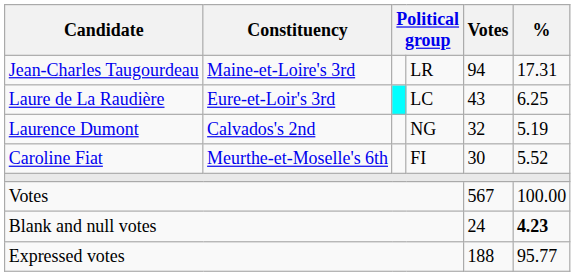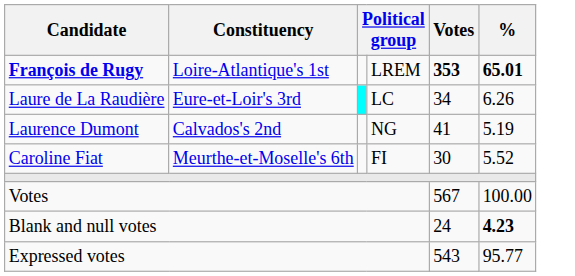+ row: (76, 70)
- row: (104, 70)
(476, 99) 43 -> (442, 99) 34
(533, 99) 6.25 -> (498, 99) 6.26
(476, 129) 32 -> (442, 129) 41
(481, 256) 188 -> (447, 256) 543
